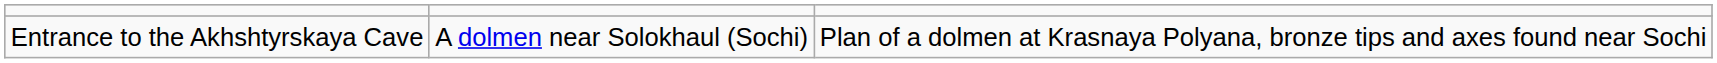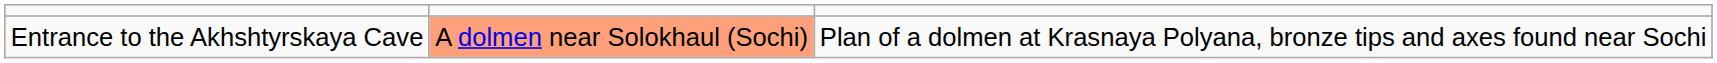(622, 36) no background -> (622, 36) lightsalmon background
